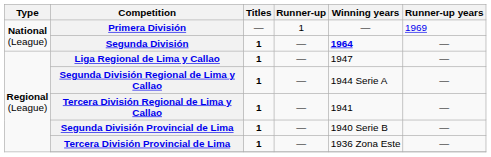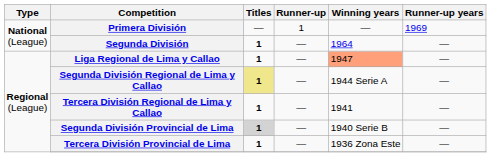(342, 44) bold -> (342, 44) normal
(342, 59) no background -> (342, 59) lightsalmon background
(259, 80) no background -> (259, 80) khaki background
(259, 128) no background -> (259, 128) lightgrey background
